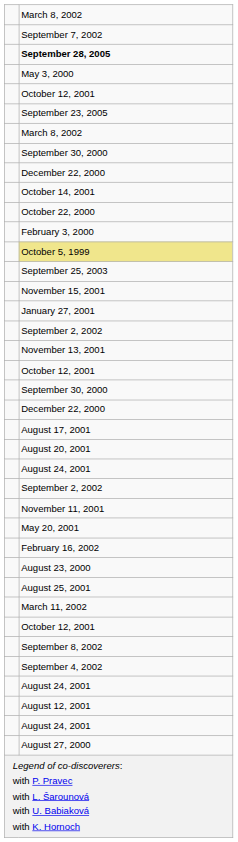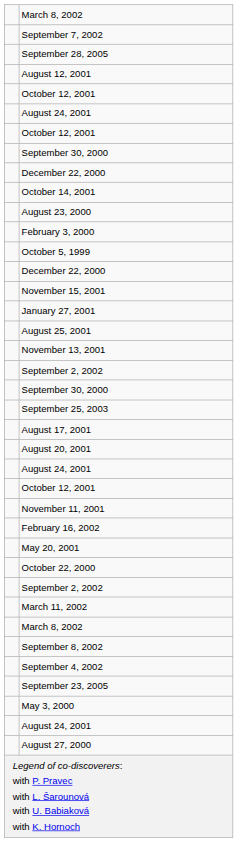(66, 54) bold -> (65, 54) normal
(47, 74) May 3, 2000 -> (56, 74) August 12, 2001
(64, 113) September 23, 2005 -> (56, 113) August 24, 2001
(52, 133) March 8, 2002 -> (58, 133) October 12, 2001
(58, 212) October 22, 2000 -> (56, 212) August 23, 2000
(55, 251) khaki background -> (56, 251) no background
(64, 271) September 25, 2003 -> (63, 271) December 22, 2000
(62, 330) September 2, 2002 -> (56, 330) August 25, 2001
(58, 370) October 12, 2001 -> (62, 370) September 2, 2002
(63, 409) December 22, 2000 -> (65, 409) September 25, 2003
(62, 488) September 2, 2002 -> (58, 488) October 12, 2001
(50, 528) May 20, 2001 -> (61, 528) February 16, 2002
(60, 548) February 16, 2002 -> (50, 548) May 20, 2001
(56, 567) August 23, 2000 -> (58, 567) October 22, 2000
(56, 587) August 25, 2001 -> (62, 587) September 2, 2002
(58, 627) October 12, 2001 -> (52, 627) March 8, 2002
(56, 686) August 24, 2001 -> (65, 686) September 23, 2005
(56, 706) August 12, 2001 -> (48, 706) May 3, 2000
